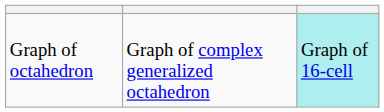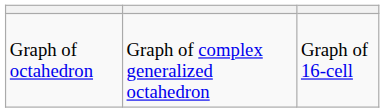(334, 60) paleturquoise background -> (334, 60) no background
